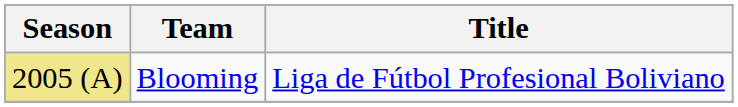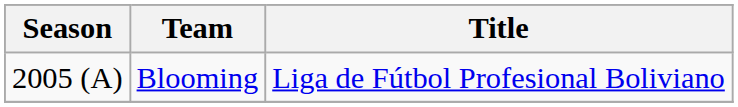(67, 76) khaki background -> (67, 76) no background
